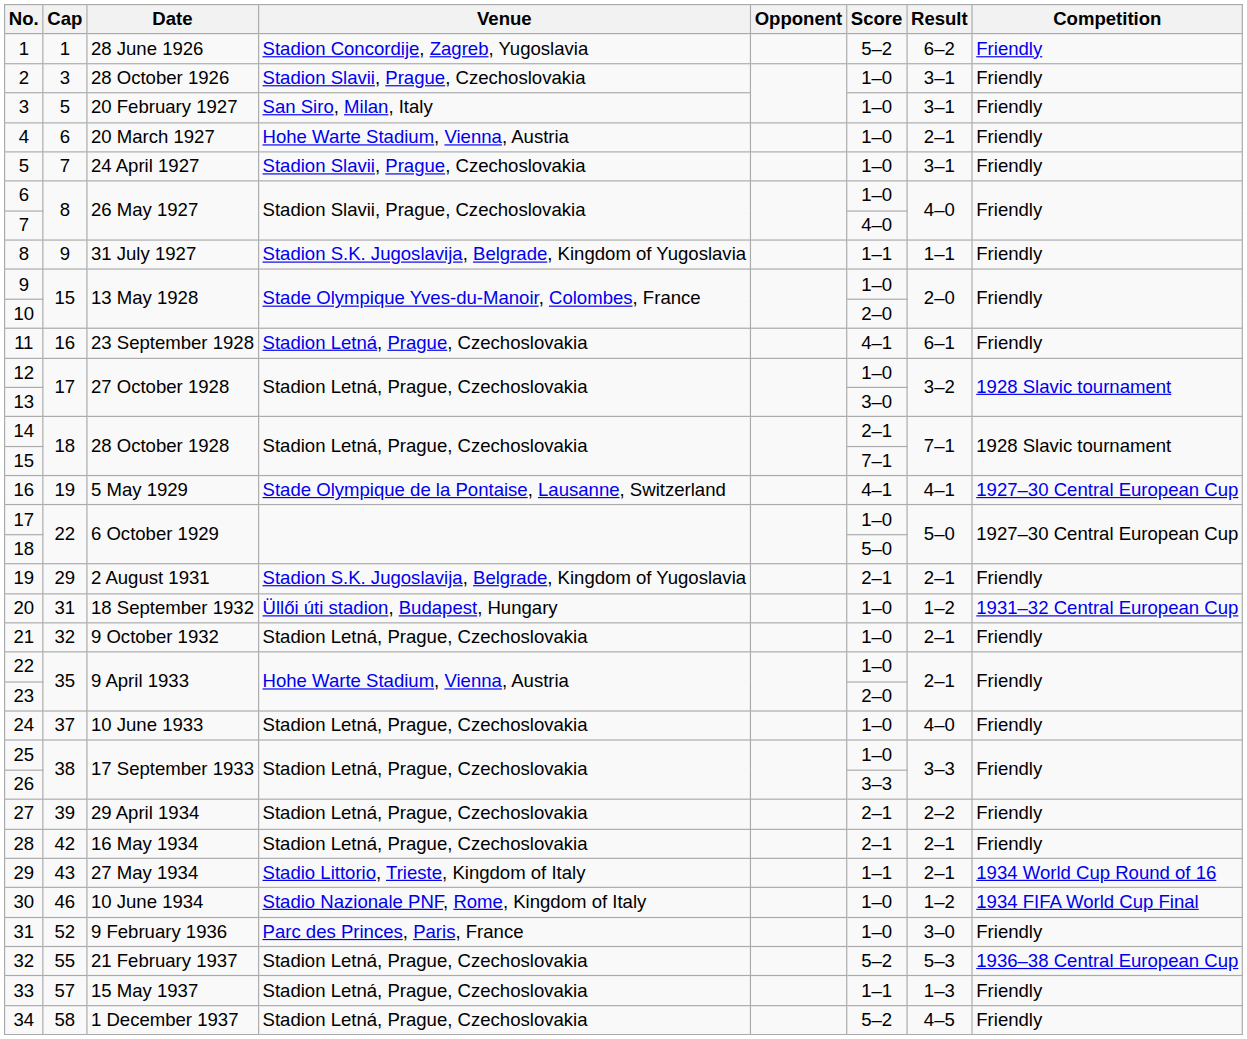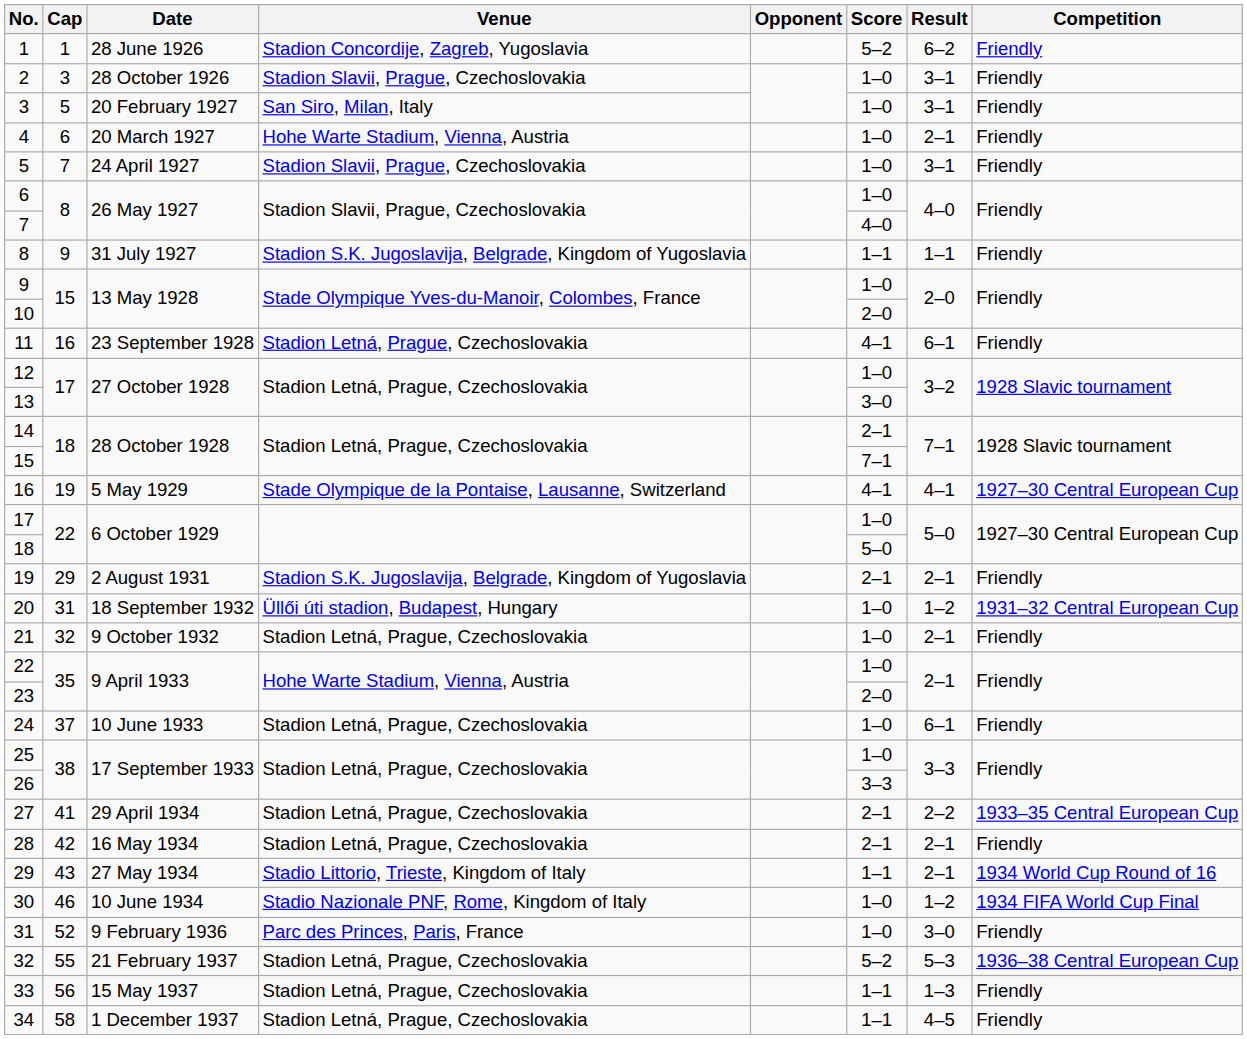(939, 725) 4–0 -> (939, 725) 6–1
(65, 813) 39 -> (65, 813) 41
(1009, 813) Friendly -> (1107, 813) 1933–35 Central European Cup
(65, 990) 57 -> (65, 990) 56
(877, 1020) 5–2 -> (877, 1020) 1–1
